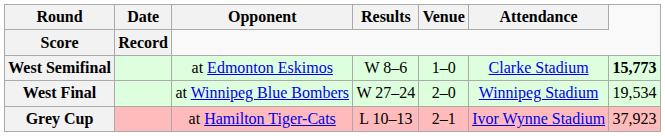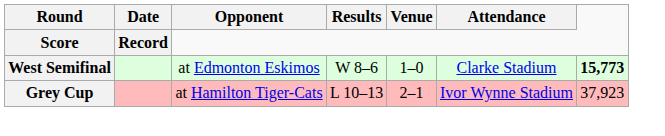- row: (60, 93)
